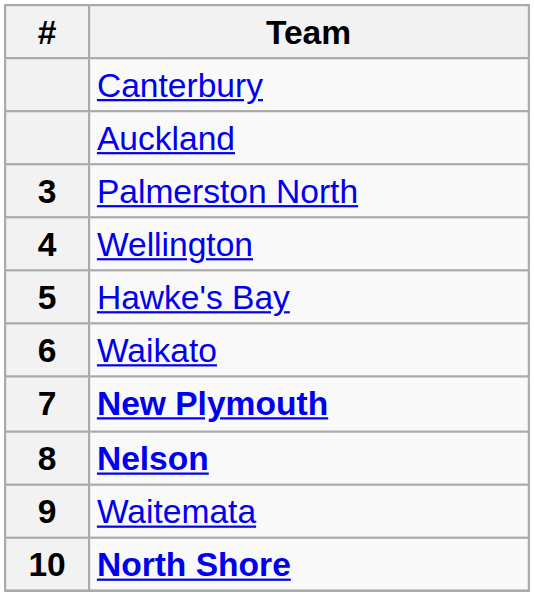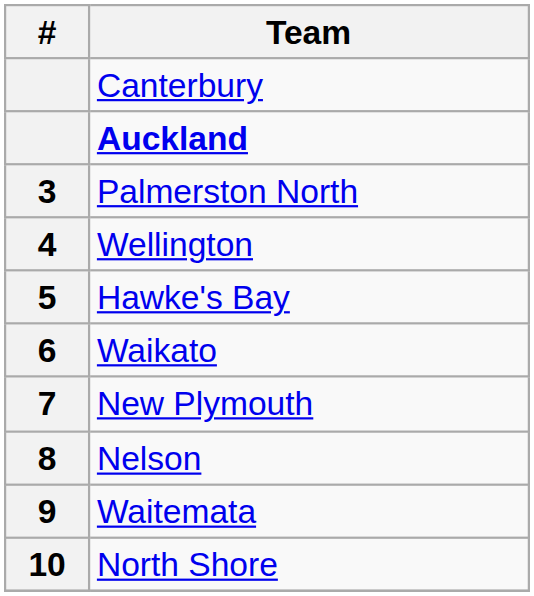(166, 138) normal -> (172, 138) bold
(213, 404) bold -> (205, 404) normal
(153, 457) bold -> (149, 457) normal
(194, 564) bold -> (187, 564) normal
